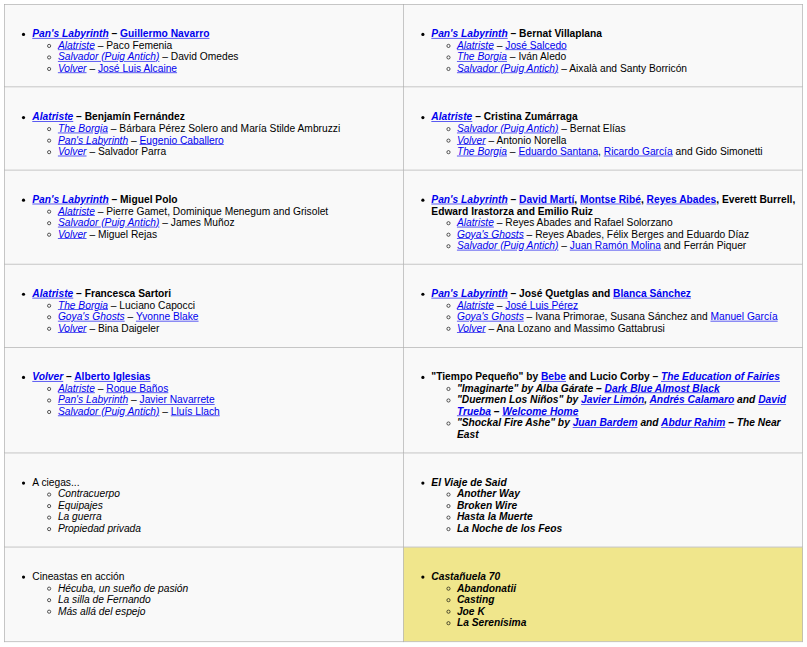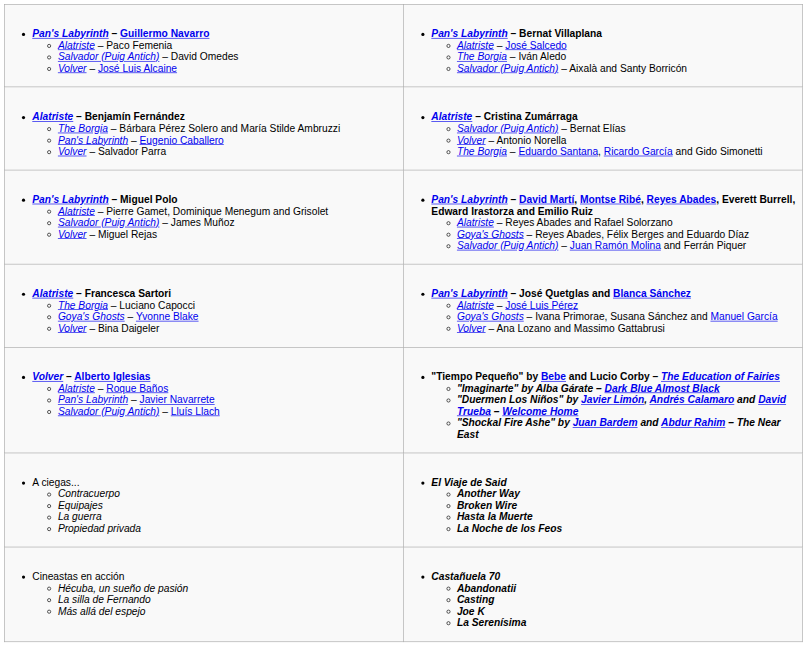(603, 600) khaki background -> (603, 600) no background
